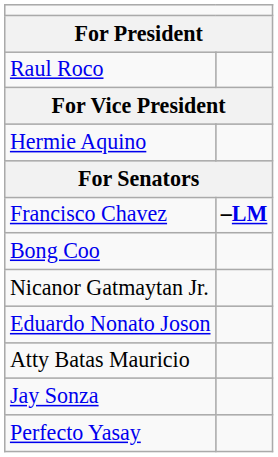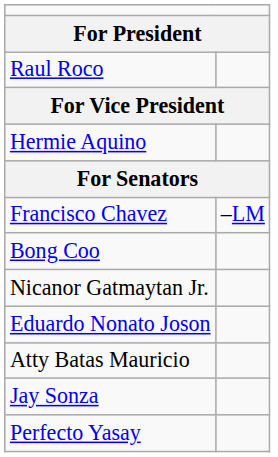(244, 215) bold -> (243, 215) normal
